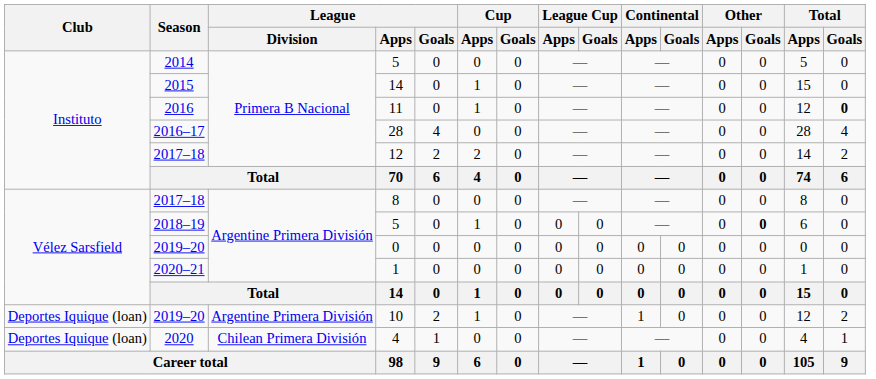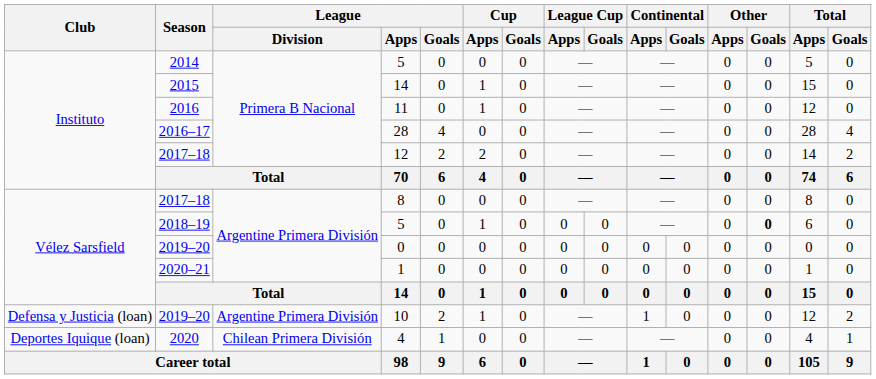(844, 108) bold -> (850, 108) normal
(77, 316) Deportes Iquique (loan) -> (80, 316) Defensa y Justicia (loan)
